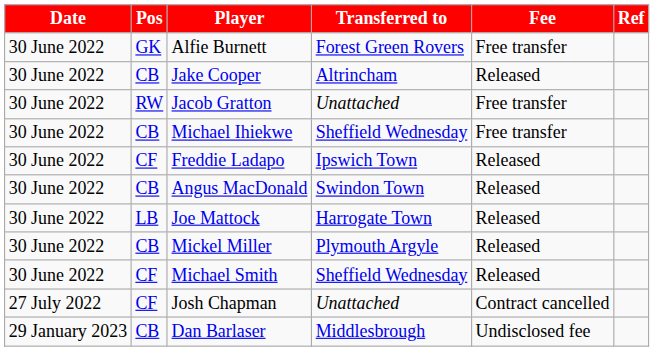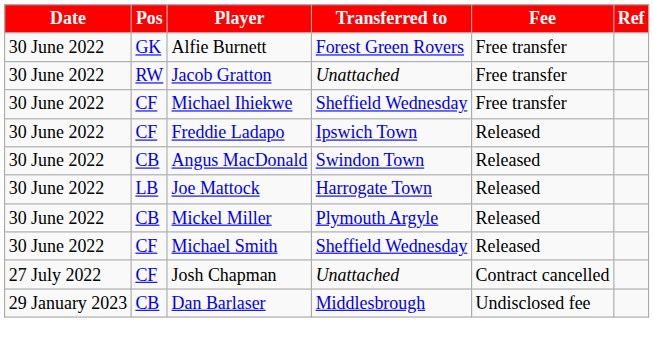- row: (216, 75)
(147, 132) CB -> (146, 103) CF
